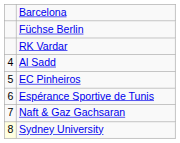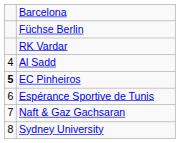(10, 79) normal -> (10, 79) bold
(10, 130) lightyellow background -> (10, 130) no background
